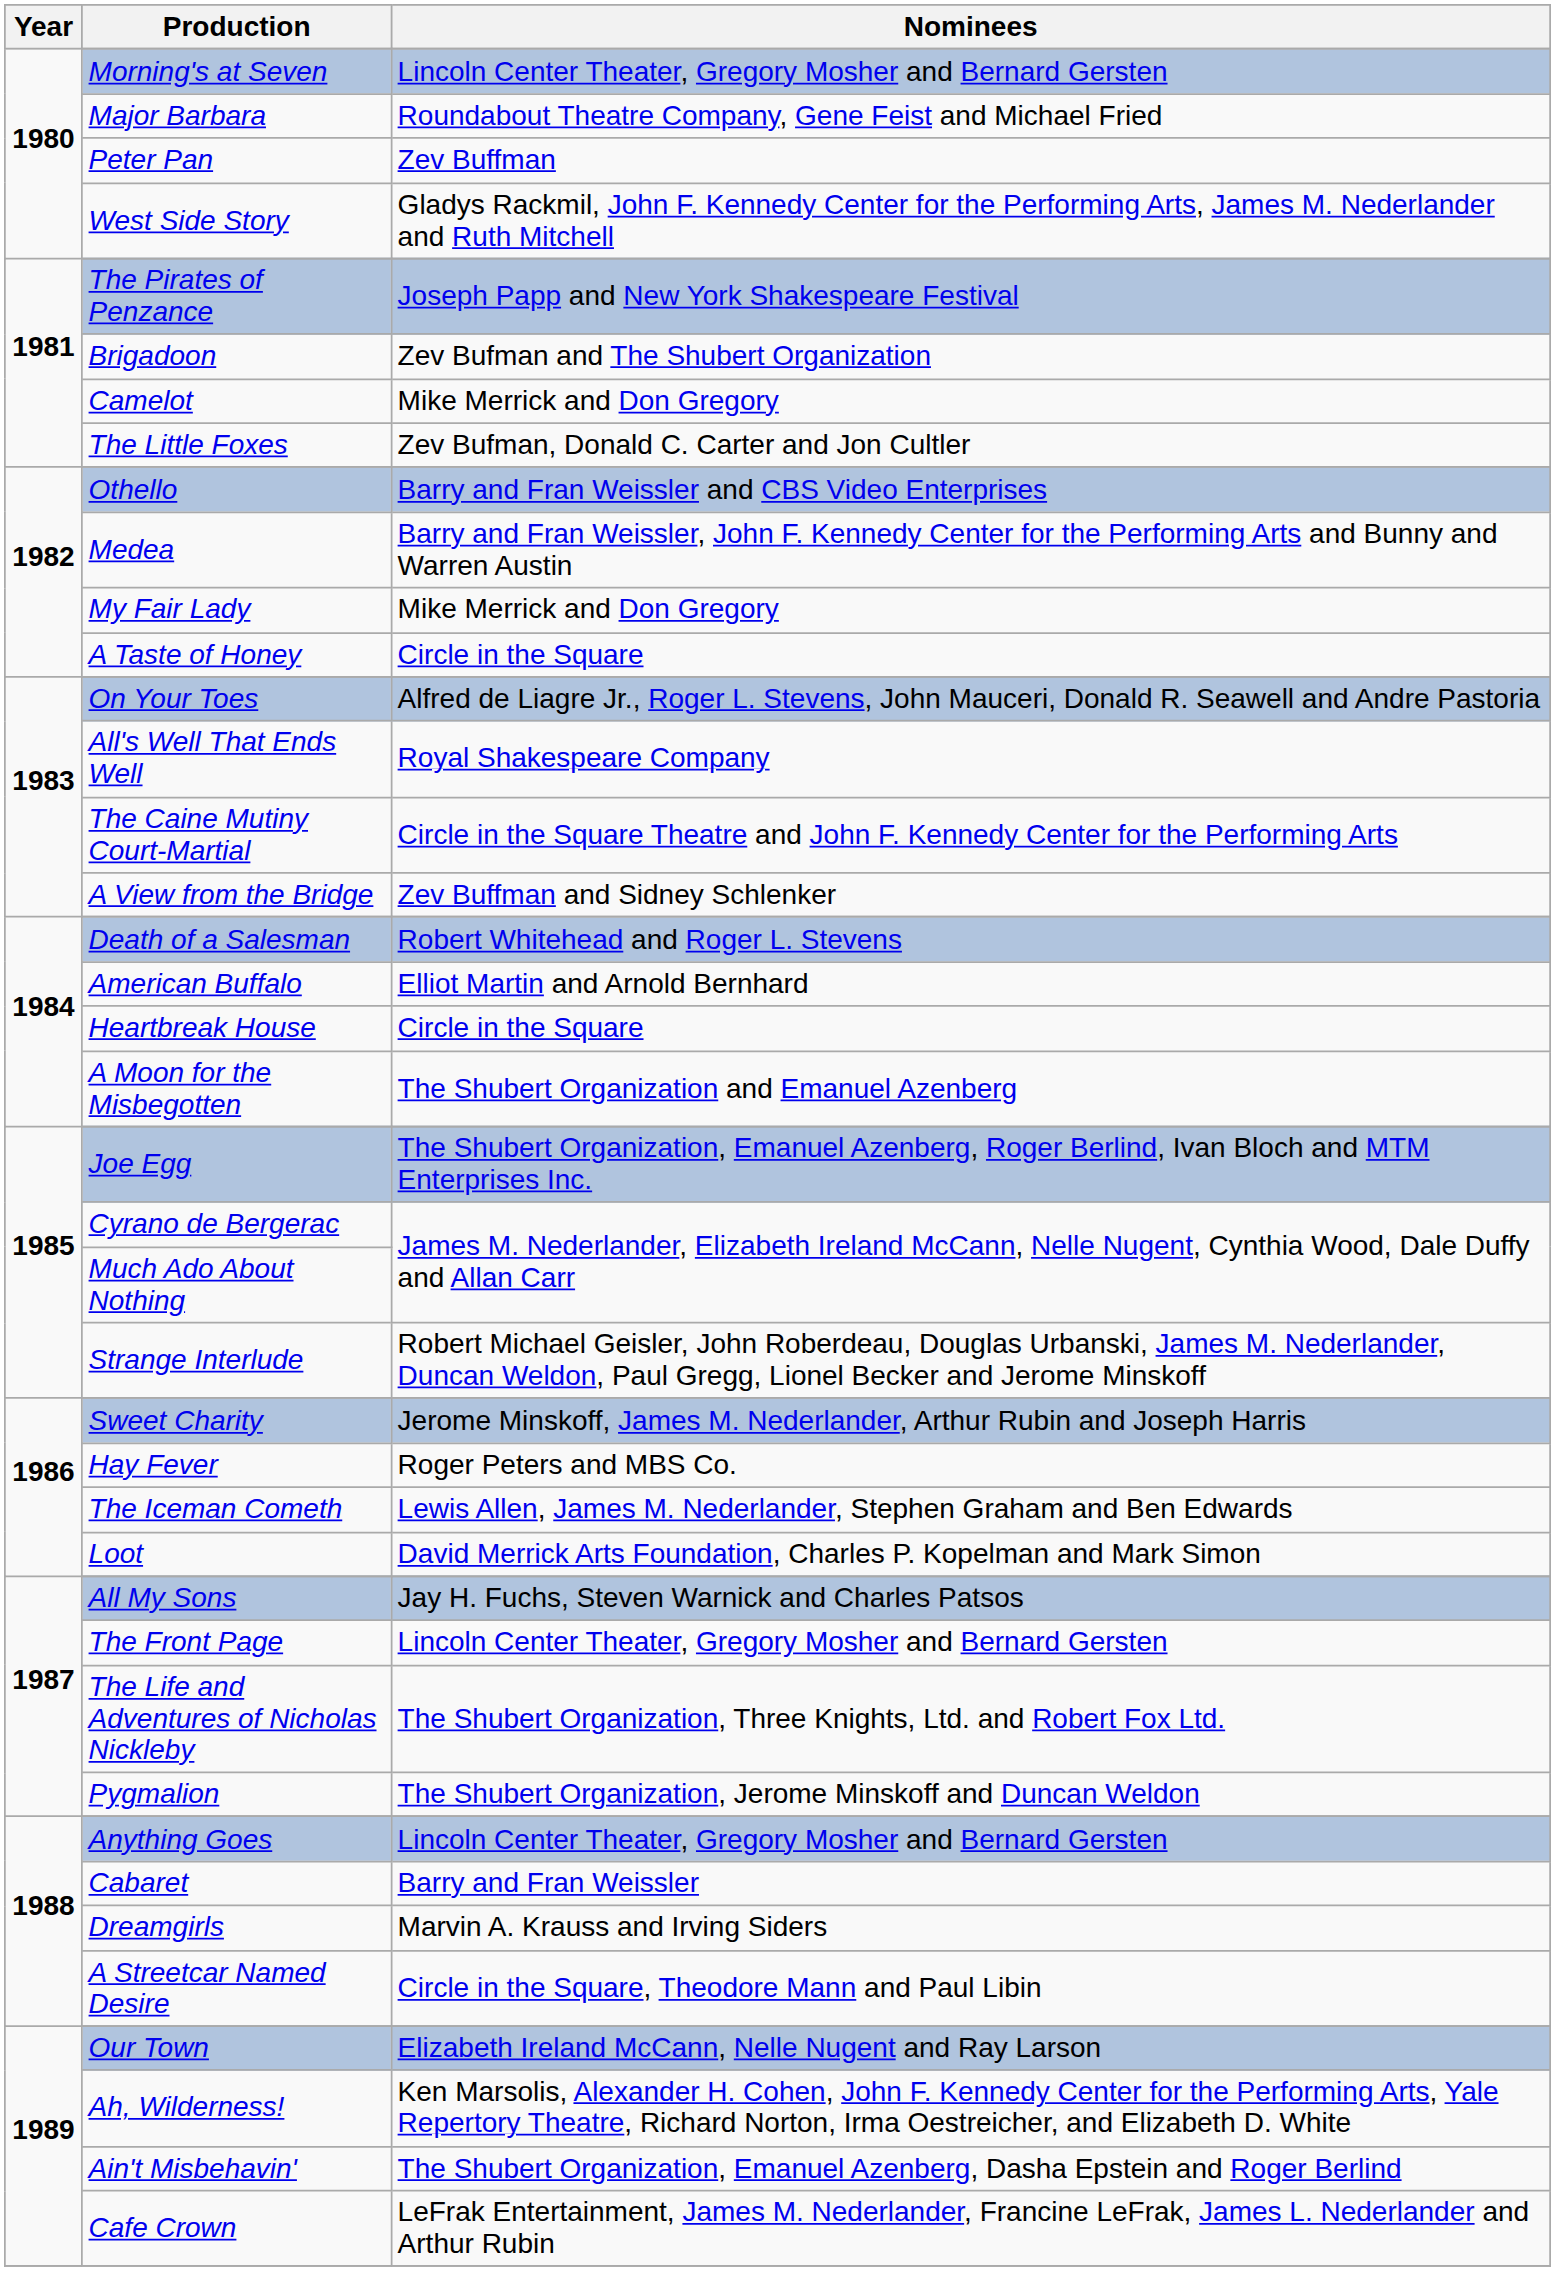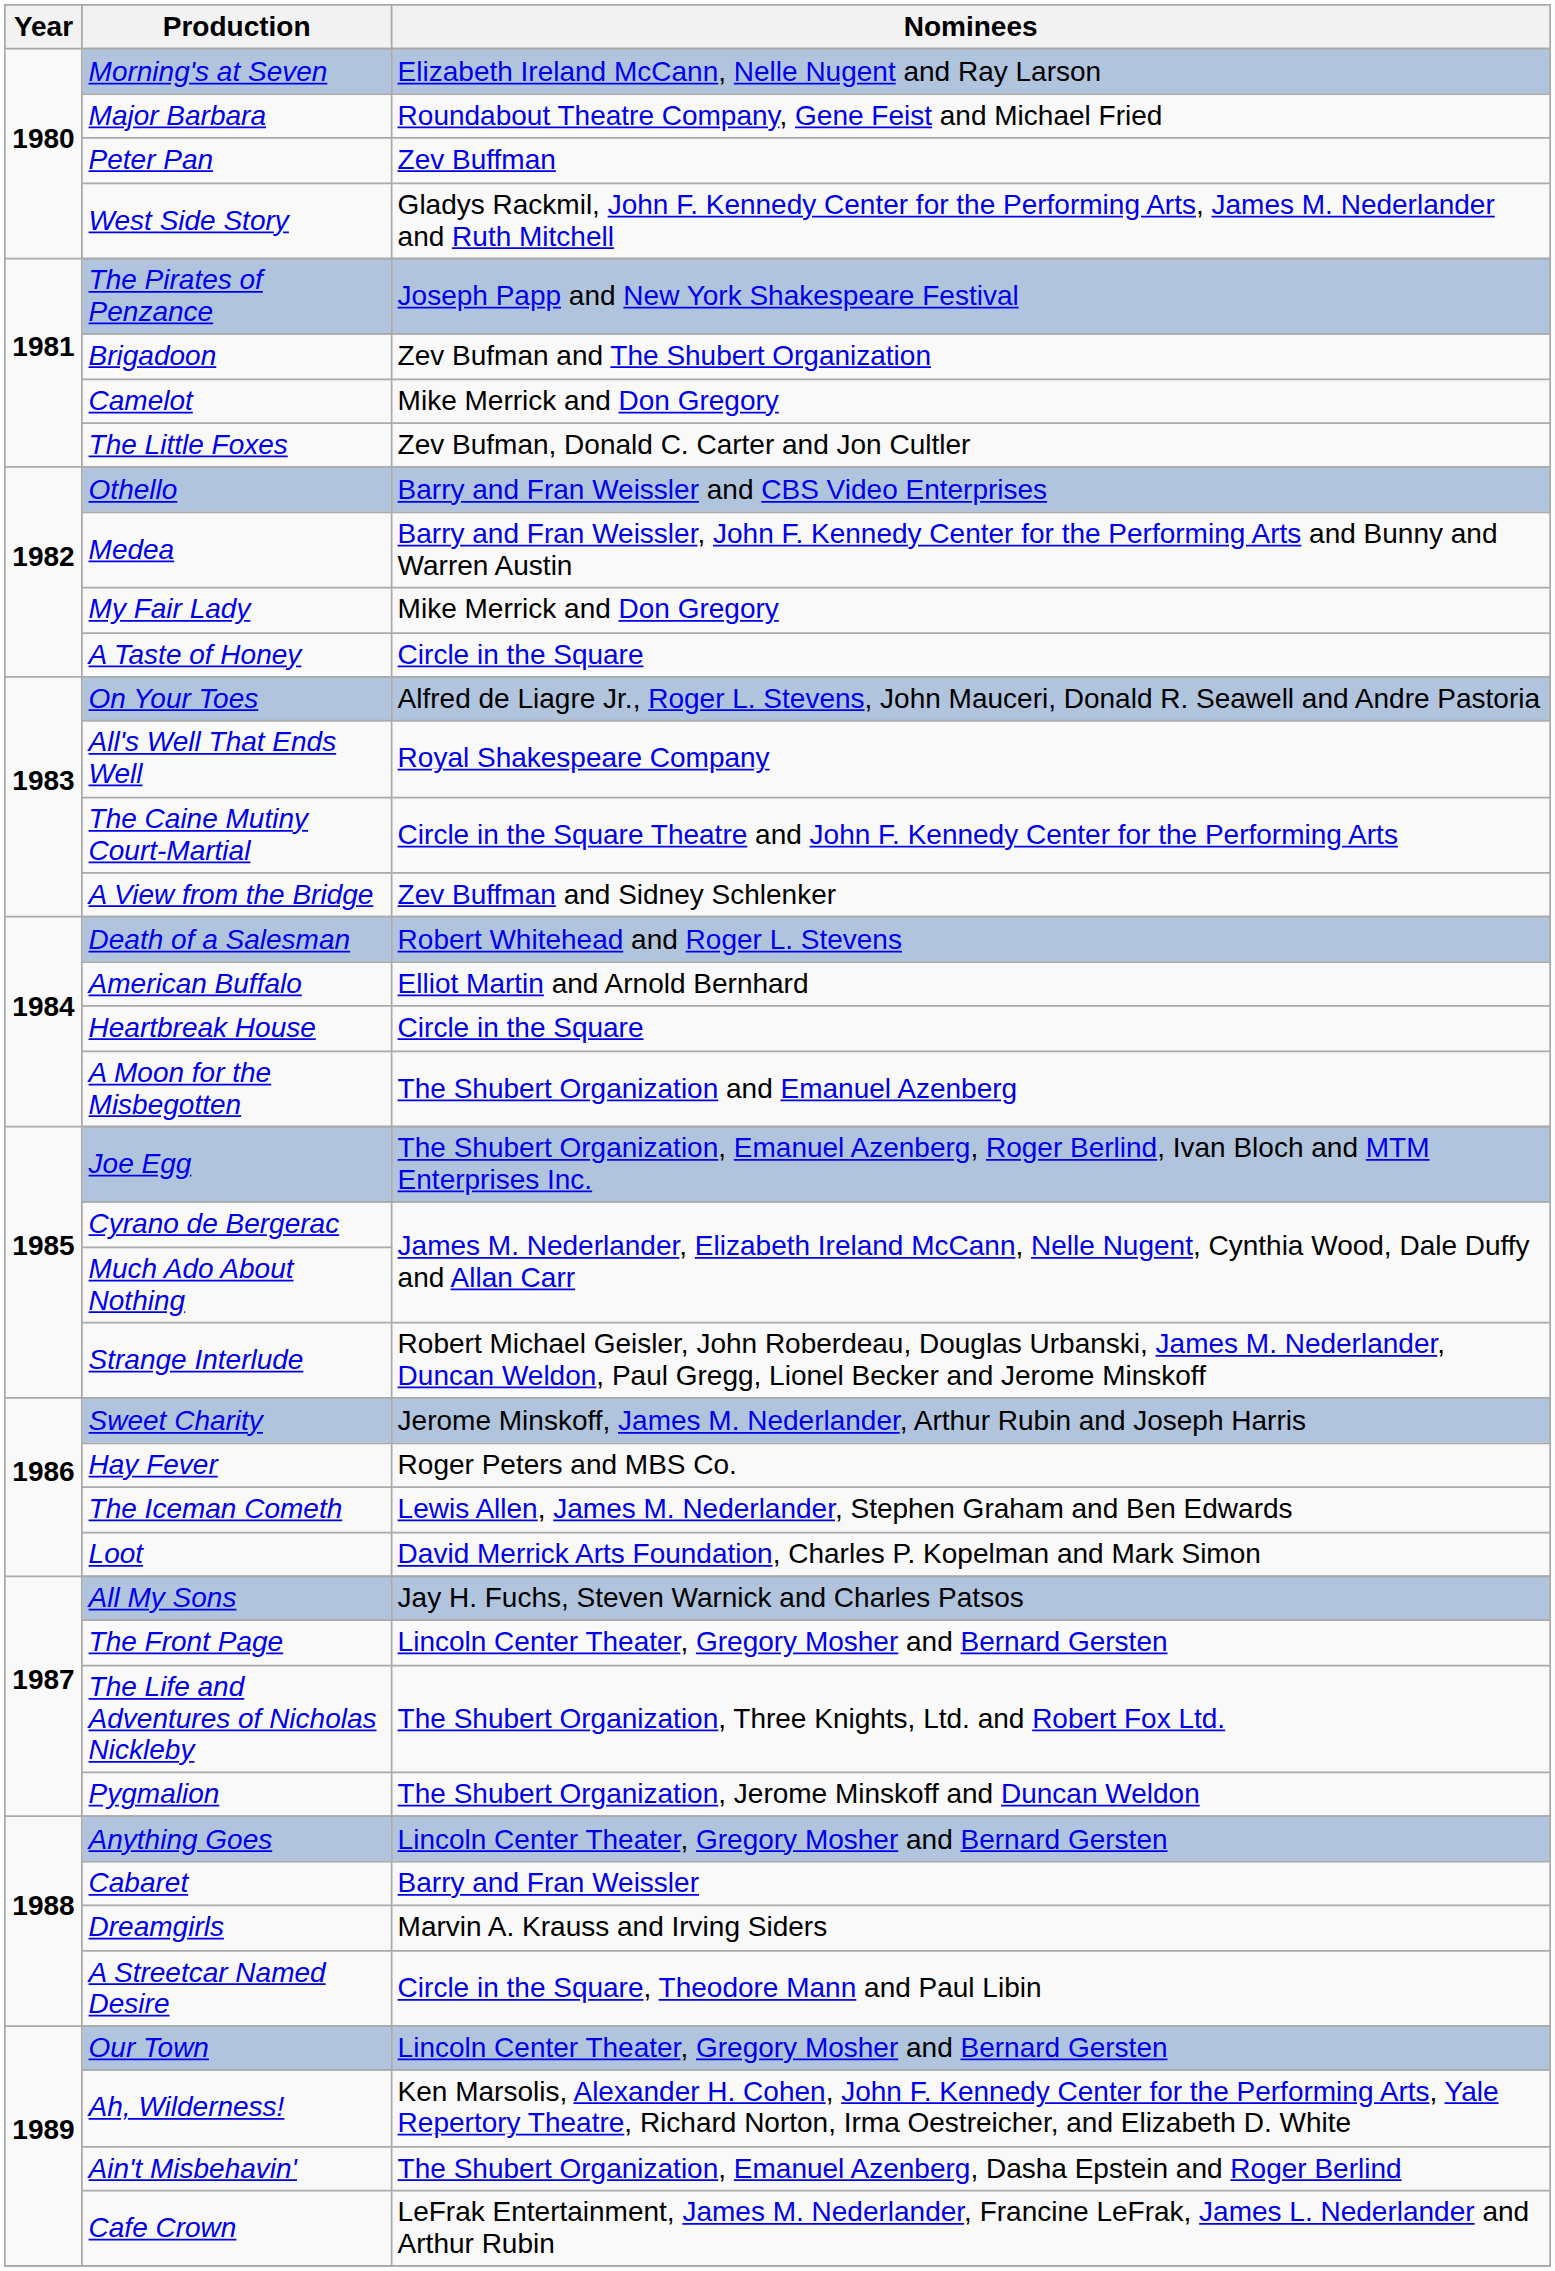(783, 71) Lincoln Center Theater, Gregory Mosher and Bernard Gersten -> (749, 71) Elizabeth Ireland McCann, Nelle Nugent and Ray Larson
(749, 2047) Elizabeth Ireland McCann, Nelle Nugent and Ray Larson -> (783, 2047) Lincoln Center Theater, Gregory Mosher and Bernard Gersten
